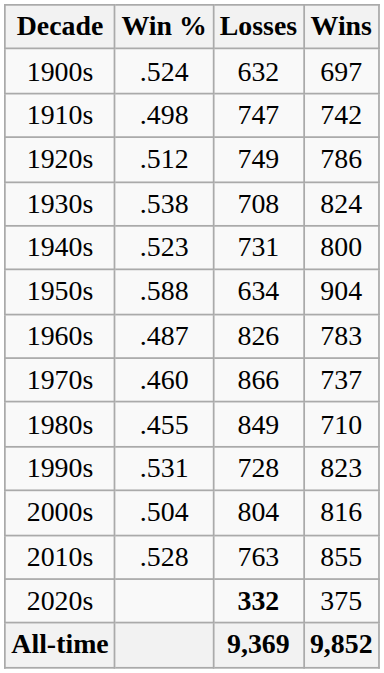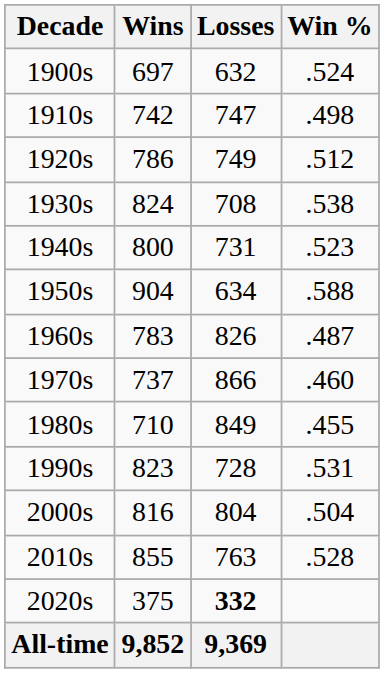columns swapped: (341, 26) <-> (164, 26)
